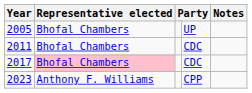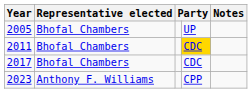(193, 46) no background -> (193, 46) gold background
(83, 63) pink background -> (83, 63) no background
